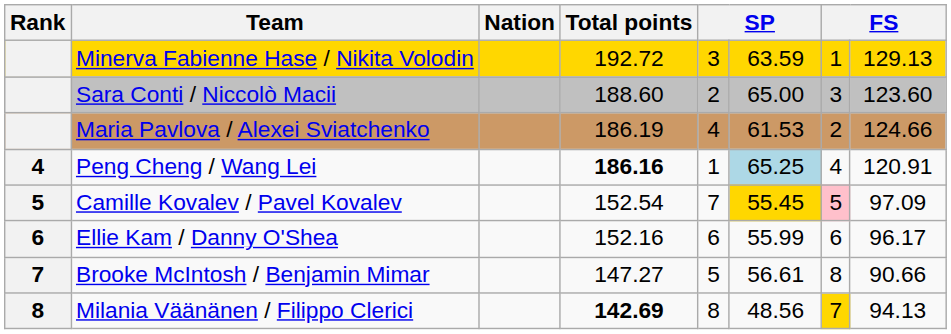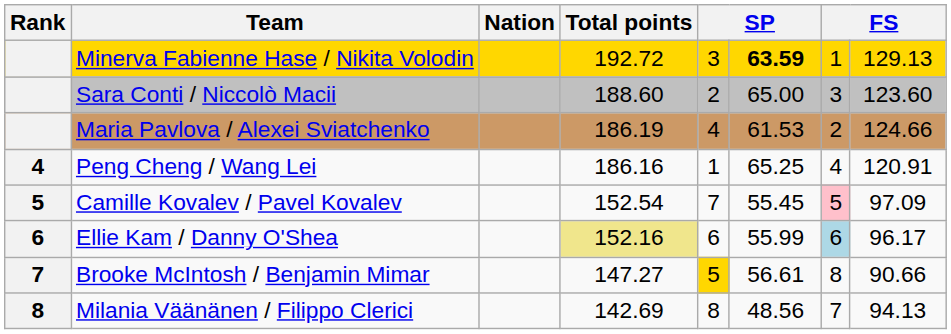(776, 58) normal -> (776, 58) bold
(629, 166) bold -> (629, 166) normal
(776, 166) lightblue background -> (776, 166) no background
(776, 202) gold background -> (776, 202) no background
(629, 238) no background -> (629, 238) khaki background
(836, 238) no background -> (836, 238) lightblue background
(714, 274) no background -> (714, 274) gold background
(629, 310) bold -> (629, 310) normal
(836, 310) gold background -> (836, 310) no background
